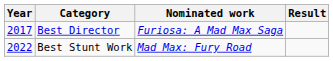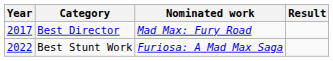(210, 30) Furiosa: A Mad Max Saga -> (194, 30) Mad Max: Fury Road
(194, 47) Mad Max: Fury Road -> (210, 47) Furiosa: A Mad Max Saga
